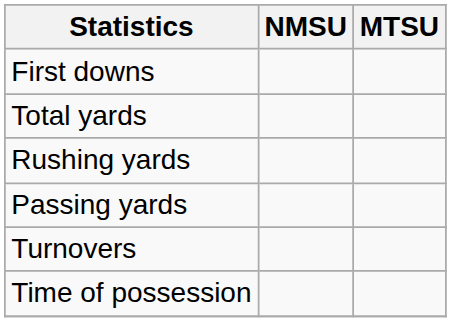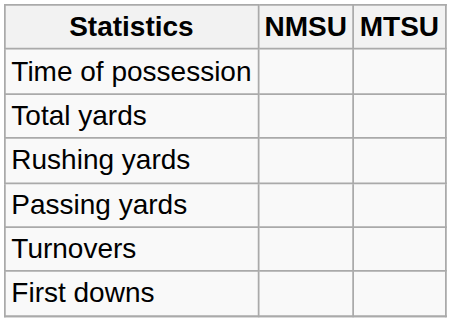rows swapped: (83, 71) <-> (131, 293)
